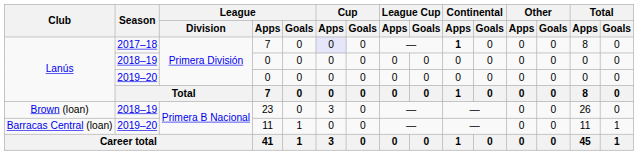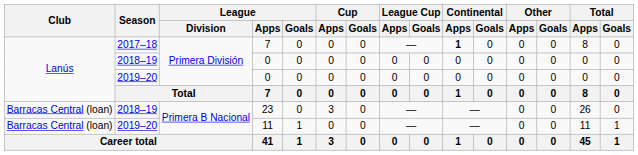(331, 45) lavender background -> (331, 45) no background
(60, 110) Brown (loan) -> (60, 110) Barracas Central (loan)
